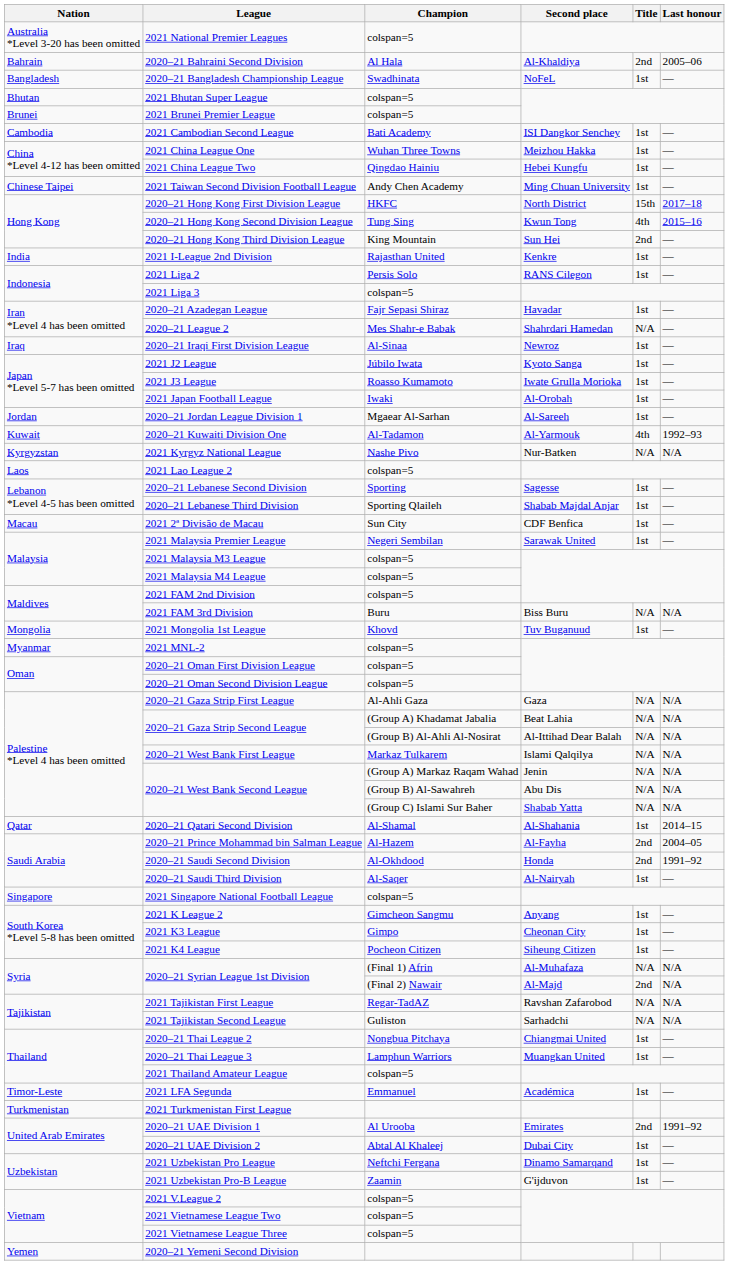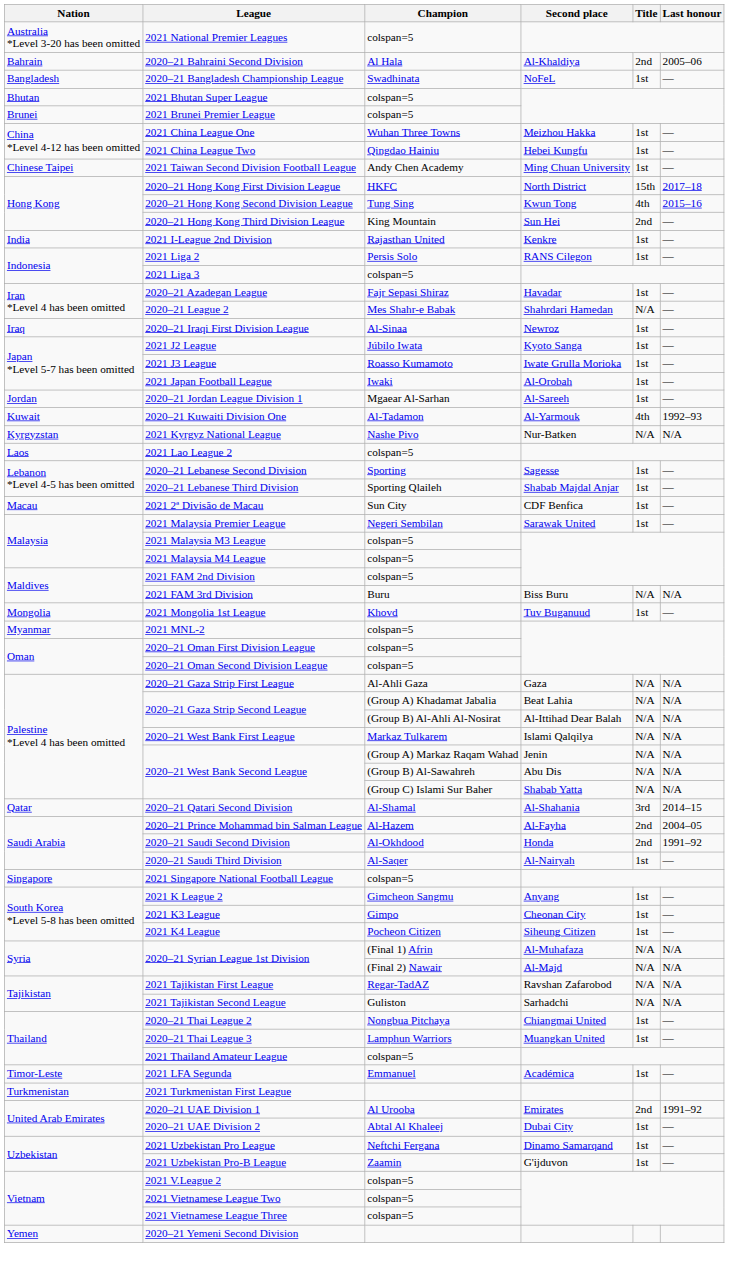- row: (219, 132)
(642, 825) 1st -> (643, 807) 3rd
(644, 985) 2nd -> (645, 967) N/A
